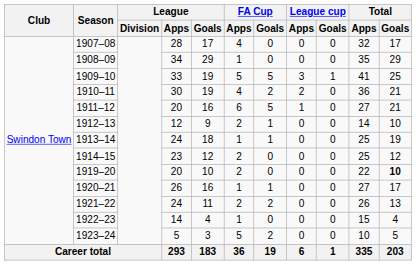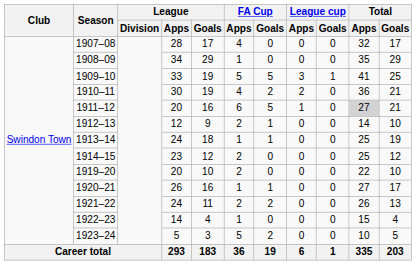(364, 108) no background -> (364, 108) lightgrey background
(395, 172) bold -> (395, 172) normal
